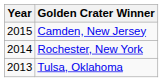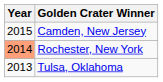(20, 49) no background -> (20, 49) lightsalmon background
